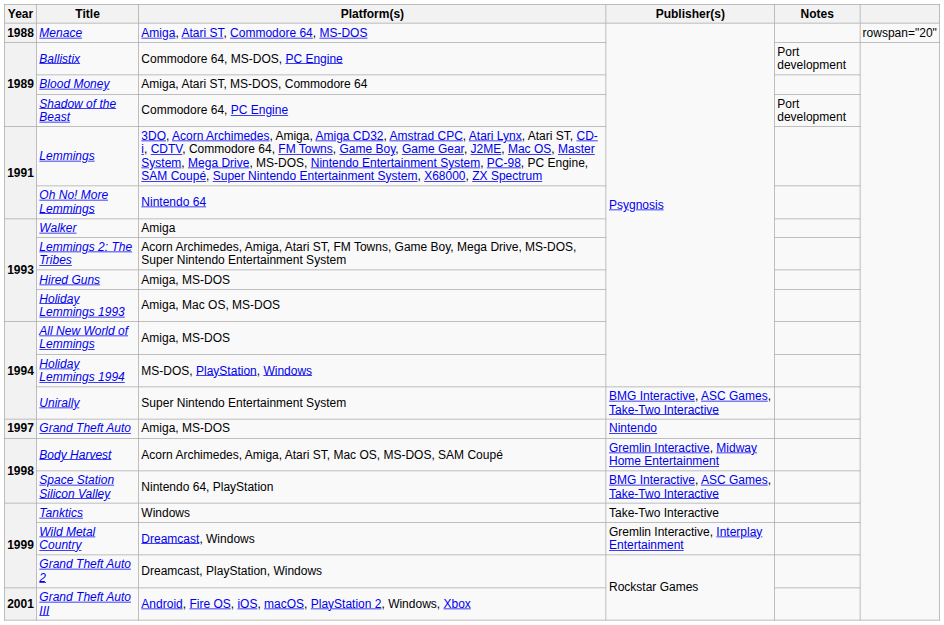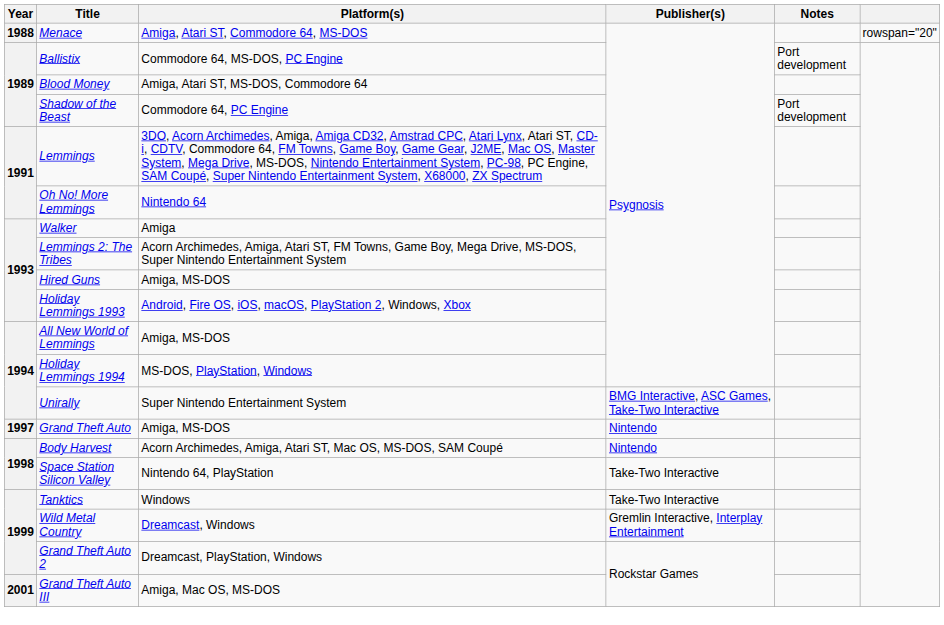(211, 305) Amiga, Mac OS, MS-DOS -> (306, 305) Android, Fire OS, iOS, macOS, PlayStation 2, Windows, Xbox
(683, 454) Gremlin Interactive, Midway Home Entertainment -> (633, 447) Nintendo
(690, 487) BMG Interactive, ASC Games, Take-Two Interactive -> (664, 473) Take-Two Interactive
(306, 603) Android, Fire OS, iOS, macOS, PlayStation 2, Windows, Xbox -> (211, 590) Amiga, Mac OS, MS-DOS
